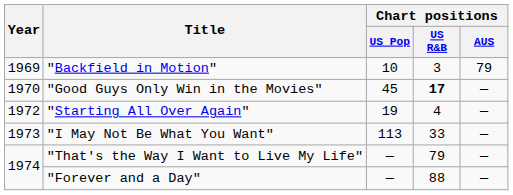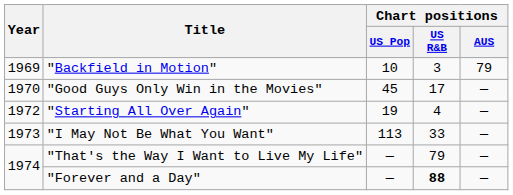(437, 90) bold -> (437, 90) normal
(437, 178) normal -> (437, 178) bold
